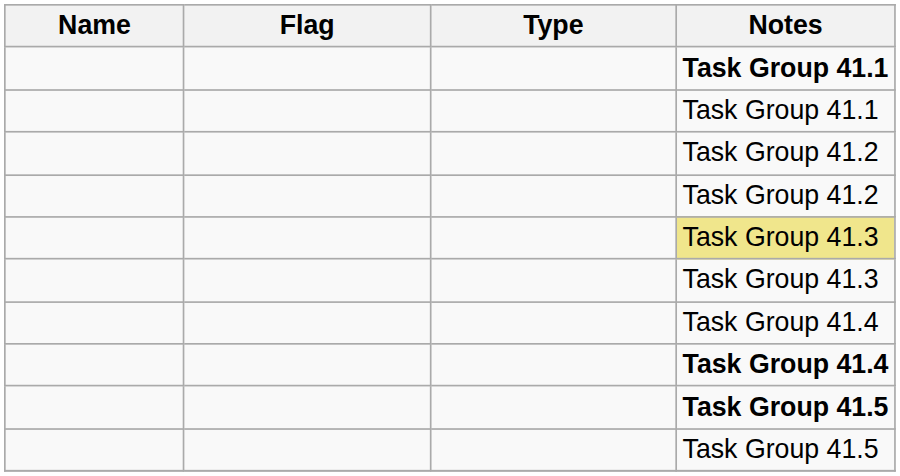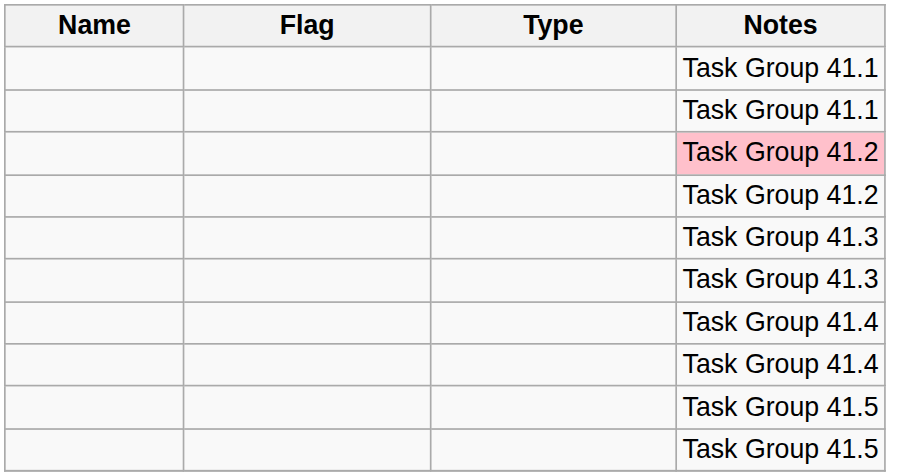(786, 68) bold -> (781, 68) normal
(781, 152) no background -> (781, 152) pink background
(781, 237) khaki background -> (781, 237) no background
(786, 364) bold -> (781, 364) normal
(786, 407) bold -> (781, 407) normal
